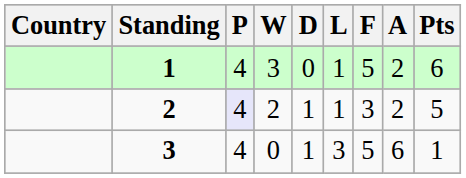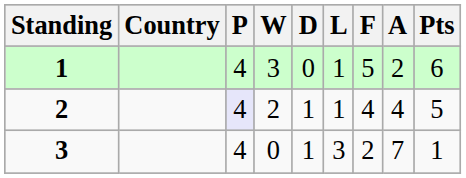columns swapped: (169, 25) <-> (59, 25)
(368, 109) 3 -> (368, 109) 4
(398, 109) 2 -> (398, 109) 4
(368, 151) 5 -> (368, 151) 2
(398, 151) 6 -> (398, 151) 7
